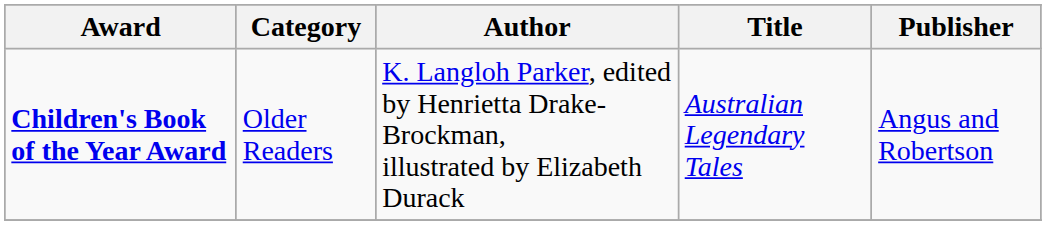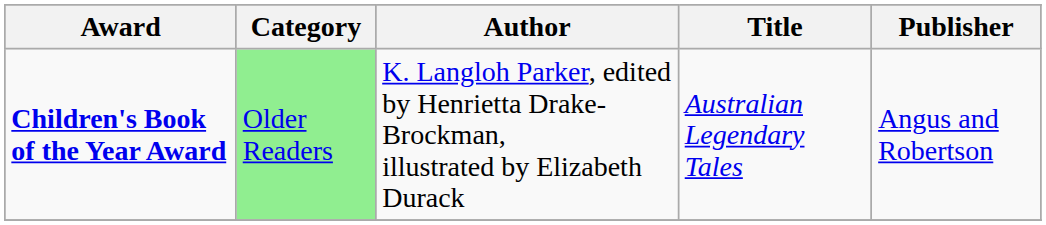(288, 134) no background -> (288, 134) lightgreen background
